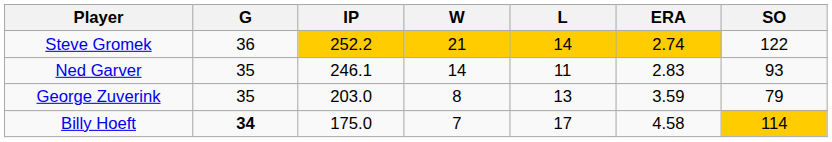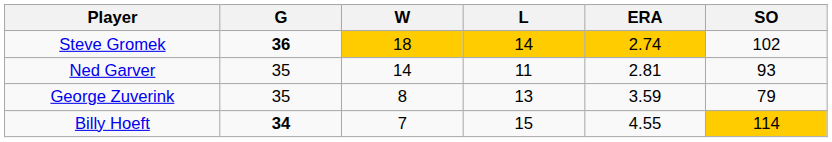- column: (351, 17)
(245, 44) normal -> (281, 44) bold
(457, 44) 21 -> (402, 44) 18
(774, 44) 122 -> (766, 44) 102
(668, 70) 2.83 -> (645, 70) 2.81
(563, 123) 17 -> (524, 123) 15
(668, 123) 4.58 -> (645, 123) 4.55
